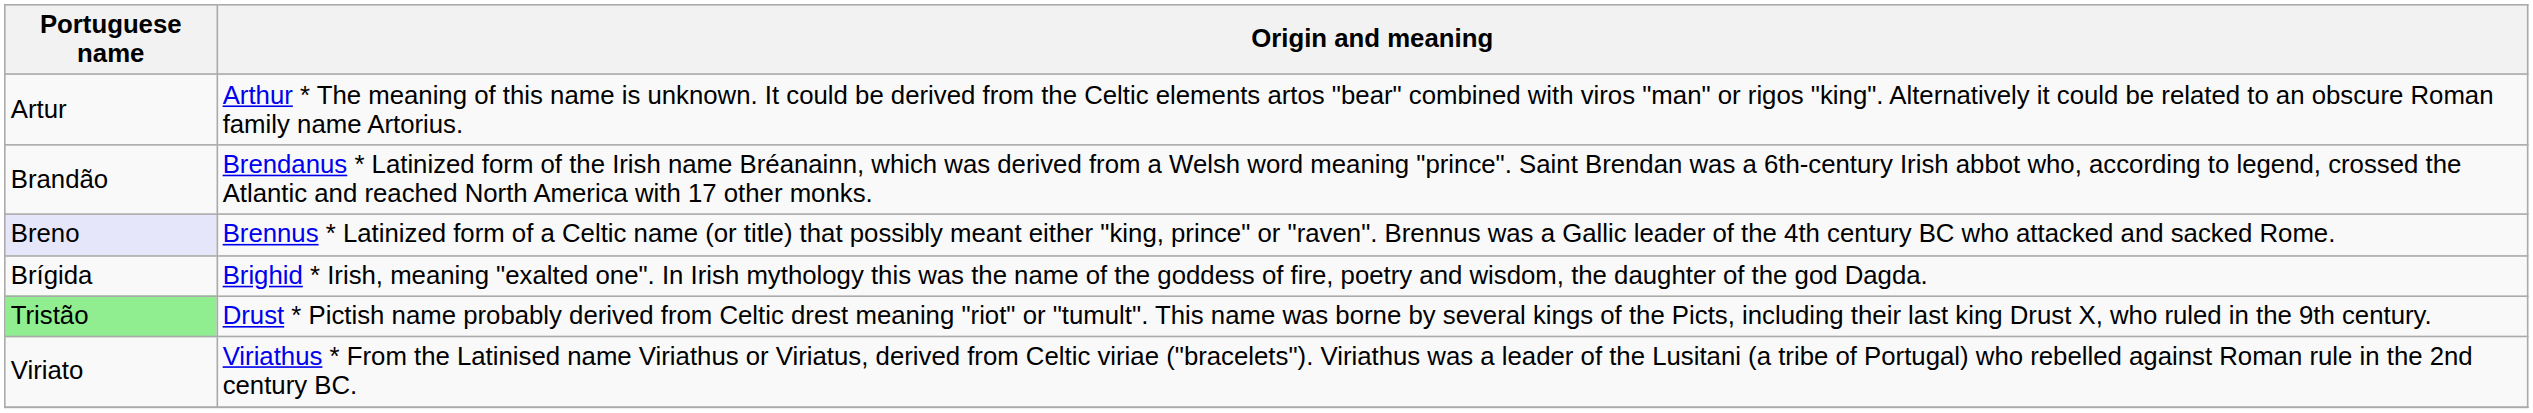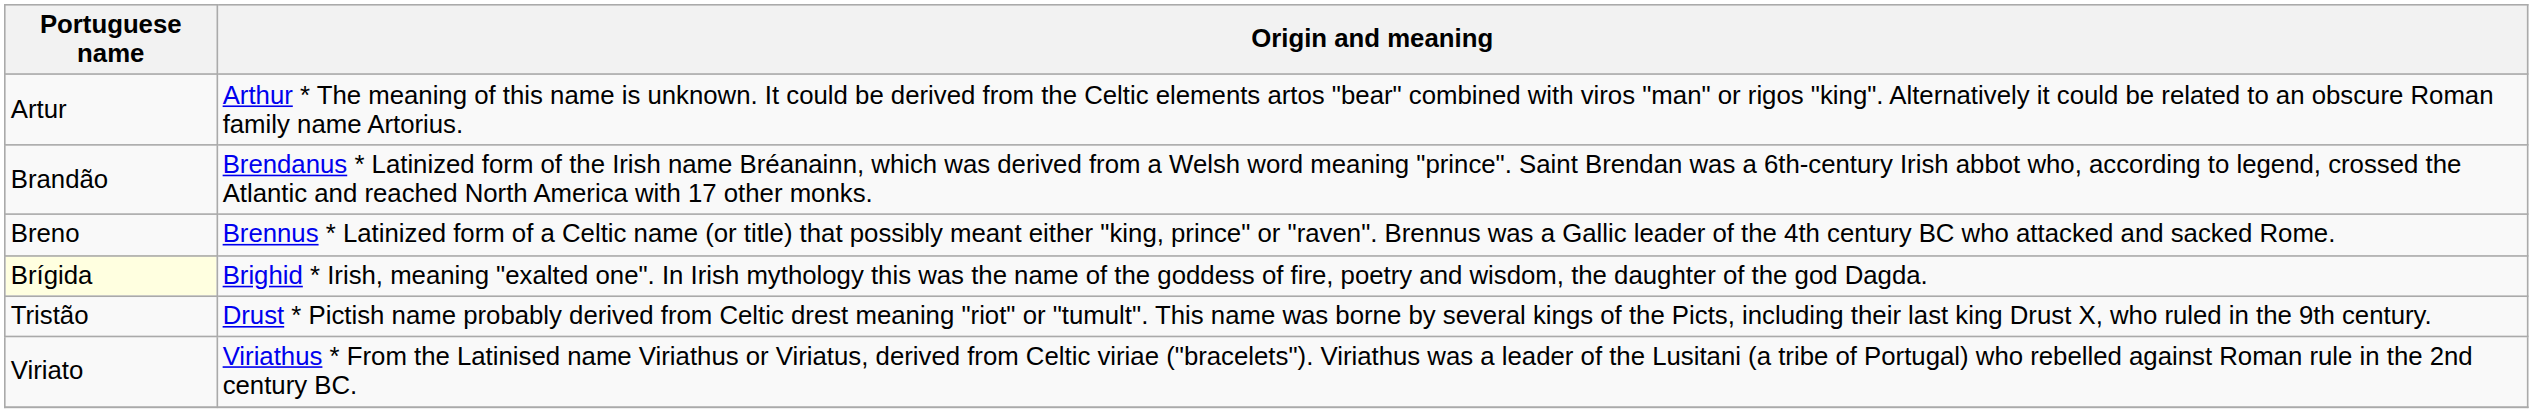(45, 234) lavender background -> (45, 234) no background
(52, 275) no background -> (52, 275) lightyellow background
(50, 316) lightgreen background -> (50, 316) no background
